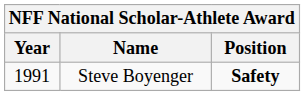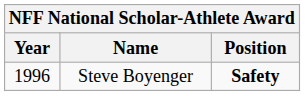(32, 76) 1991 -> (32, 76) 1996
